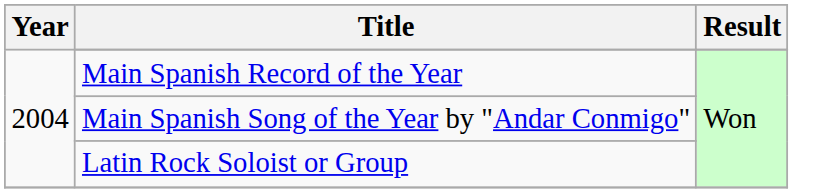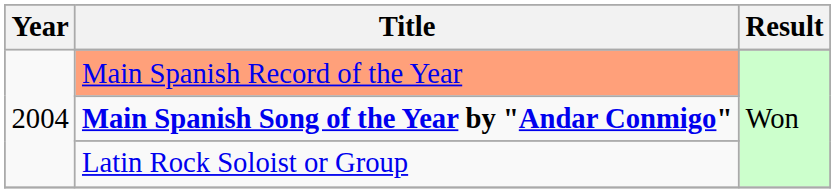(272, 72) no background -> (272, 72) lightsalmon background
(386, 118) normal -> (407, 118) bold
